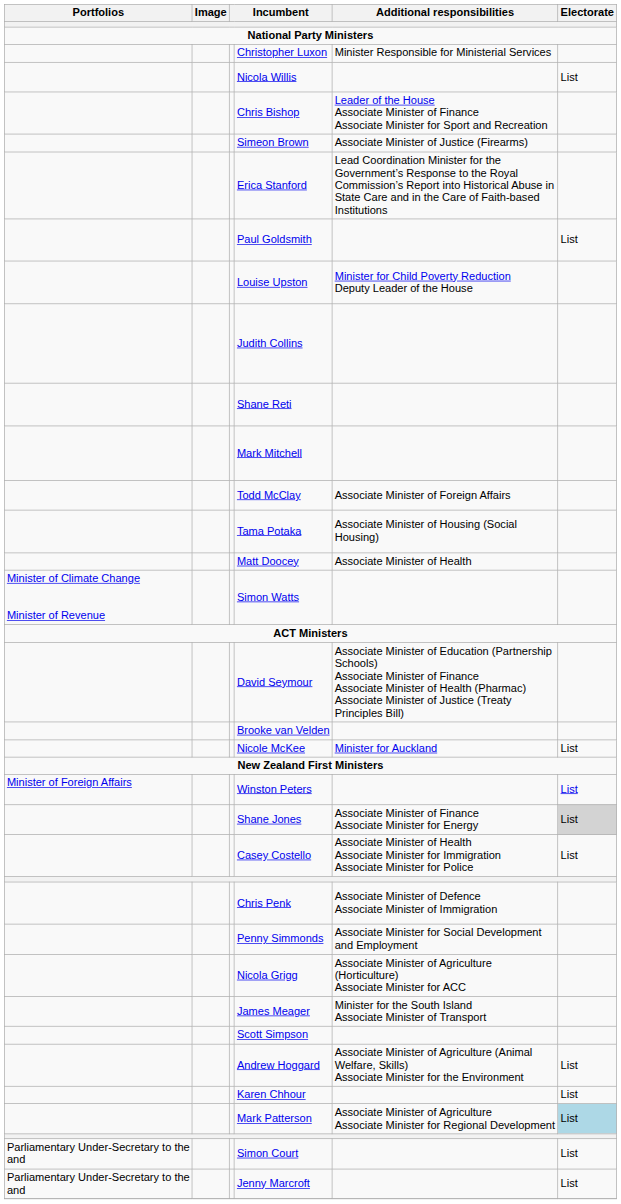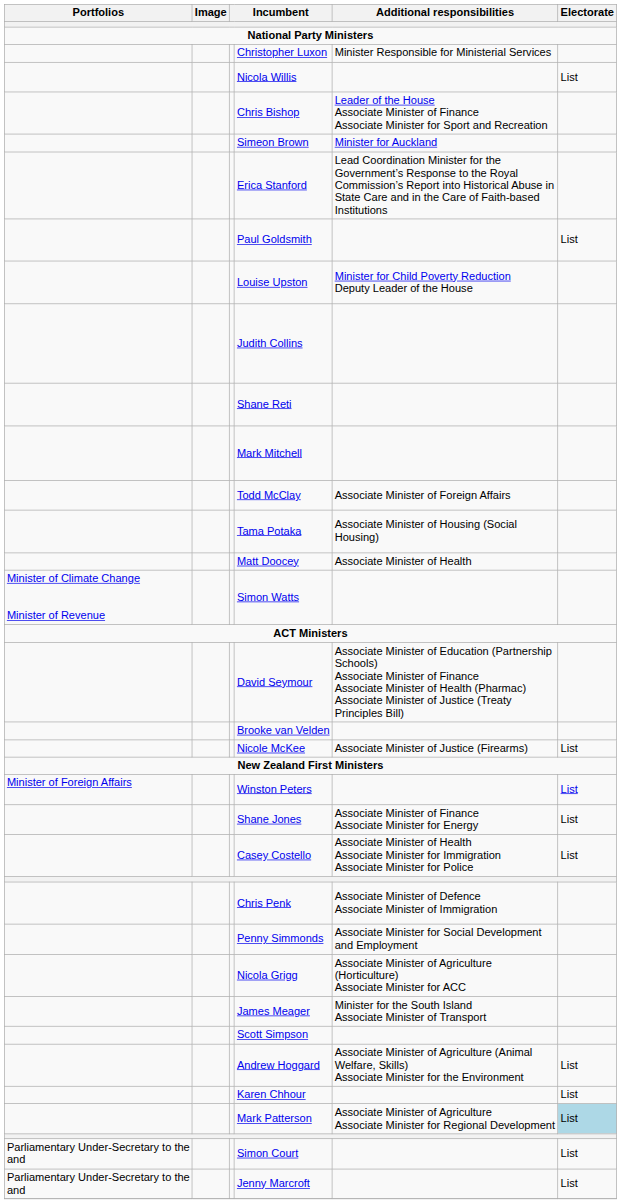(431, 143) Associate Minister of Justice (Firearms) -> (386, 143) Minister for Auckland
(386, 748) Minister for Auckland -> (431, 748) Associate Minister of Justice (Firearms)
(569, 819) lightgrey background -> (569, 819) no background
